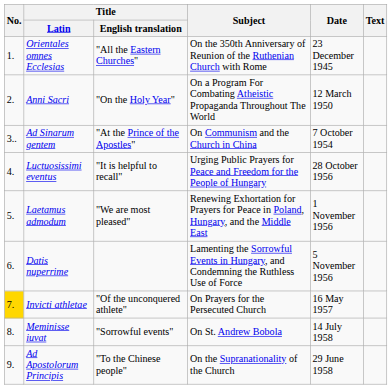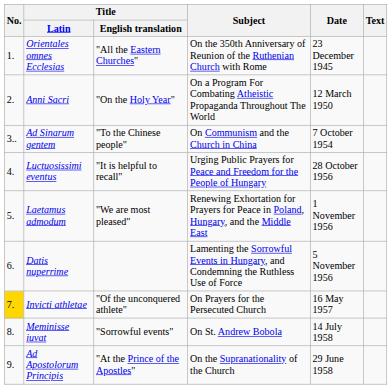(138, 138) "At the Prince of the Apostles" -> (128, 138) "To the Chinese people"
(128, 365) "To the Chinese people" -> (138, 365) "At the Prince of the Apostles"
